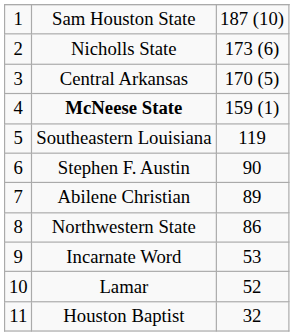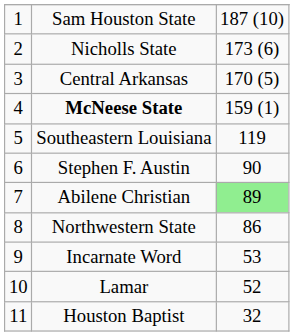(252, 197) no background -> (252, 197) lightgreen background
